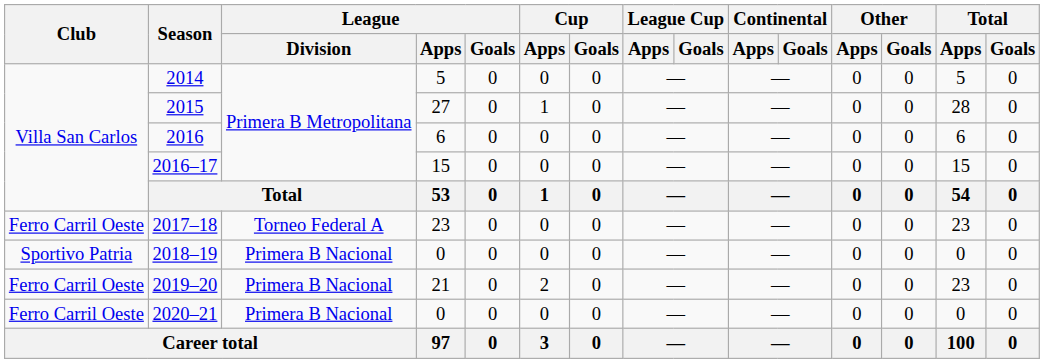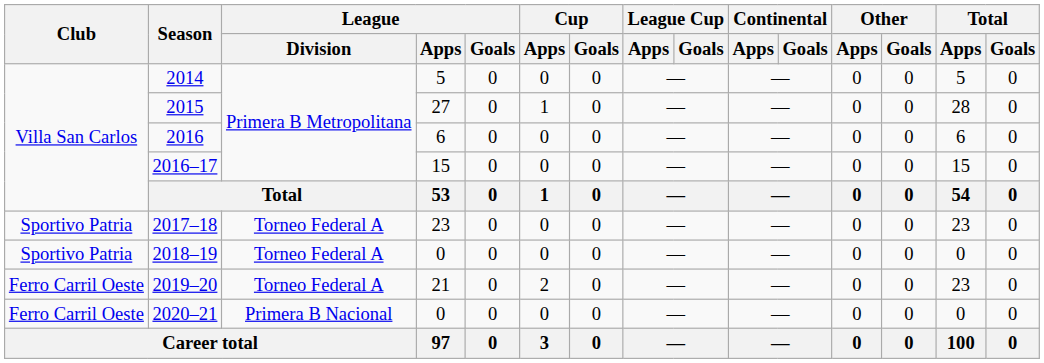(76, 225) Ferro Carril Oeste -> (76, 225) Sportivo Patria
(319, 254) Primera B Nacional -> (319, 254) Torneo Federal A
(319, 284) Primera B Nacional -> (319, 284) Torneo Federal A
